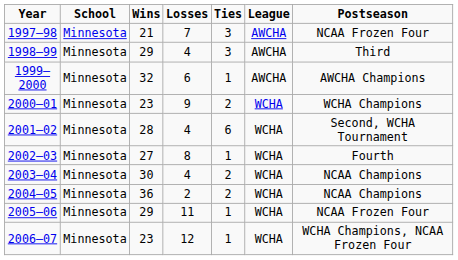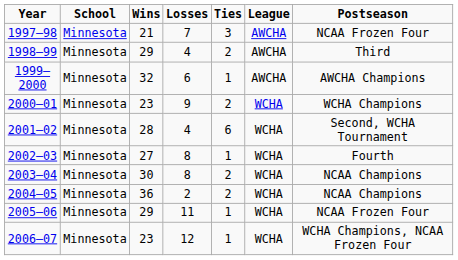(228, 52) 3 -> (228, 52) 2
(187, 174) 4 -> (187, 174) 8
